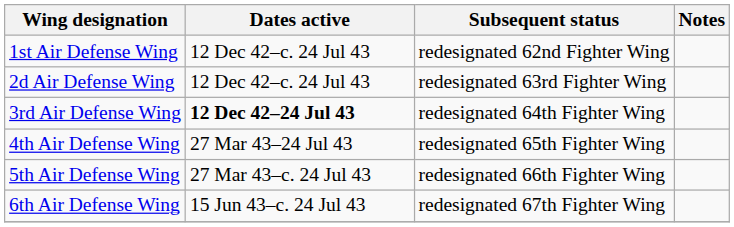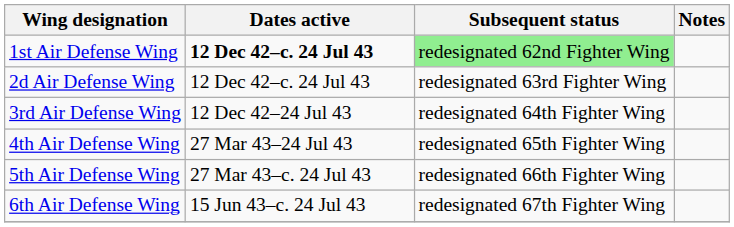(280, 50) normal -> (282, 50) bold
(544, 50) no background -> (544, 50) lightgreen background
(272, 112) bold -> (271, 112) normal
